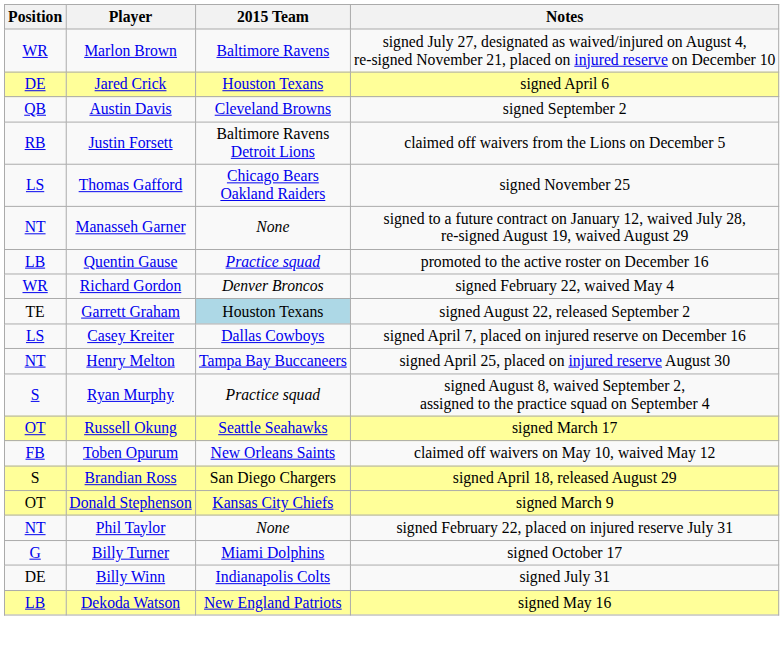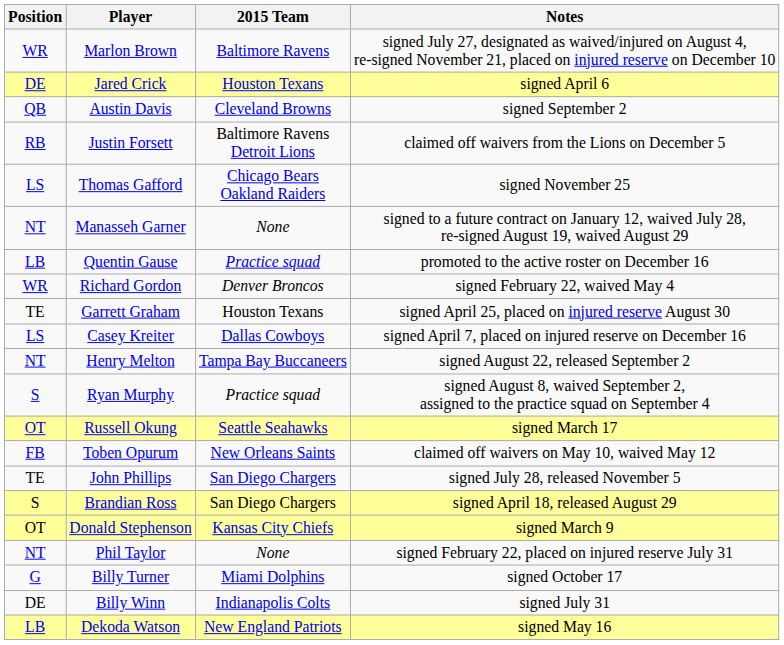(273, 311) lightblue background -> (273, 311) no background
(565, 311) signed August 22, released September 2 -> (565, 311) signed April 25, placed on injured reserve August 30
(565, 361) signed April 25, placed on injured reserve August 30 -> (565, 361) signed August 22, released September 2
+ row: (131, 478)
